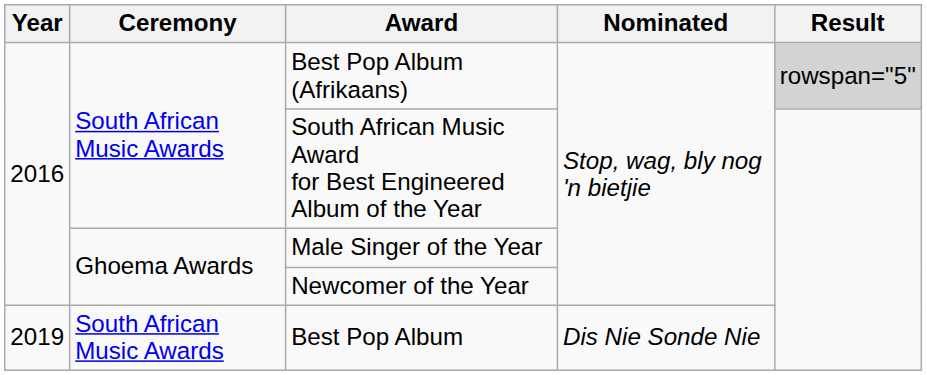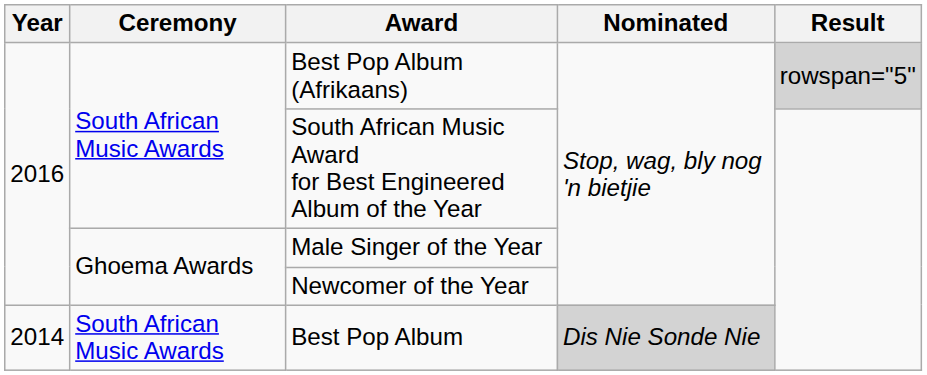(37, 337) 2019 -> (37, 337) 2014
(662, 337) no background -> (662, 337) lightgrey background
